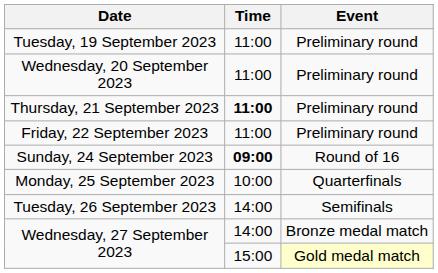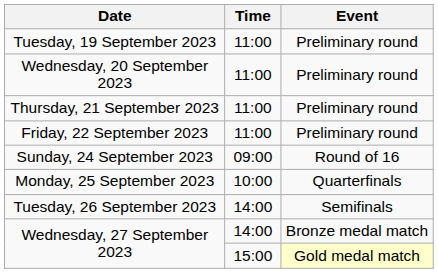(253, 108) bold -> (253, 108) normal
(253, 157) bold -> (253, 157) normal
